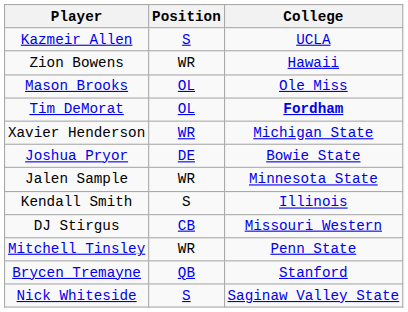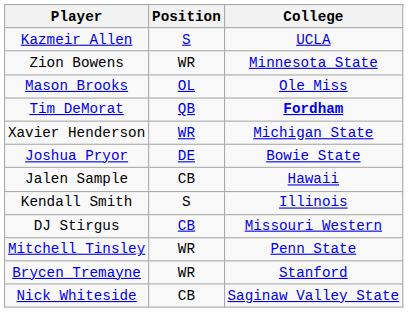(313, 63) Hawaii -> (313, 63) Minnesota State
(186, 109) OL -> (186, 109) QB
(186, 179) WR -> (186, 179) CB
(313, 179) Minnesota State -> (313, 179) Hawaii
(186, 273) QB -> (186, 273) WR
(186, 296) S -> (186, 296) CB
